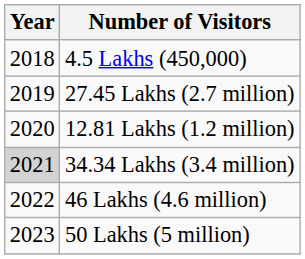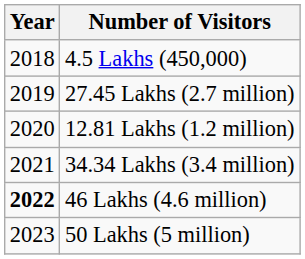(32, 164) lightgrey background -> (32, 164) no background
(32, 199) normal -> (32, 199) bold
